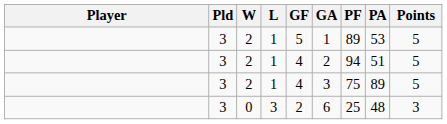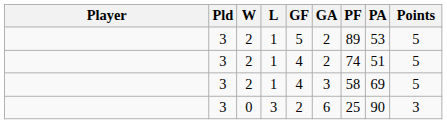(327, 38) 1 -> (327, 38) 2
(353, 61) 94 -> (353, 61) 74
(353, 84) 75 -> (353, 84) 58
(378, 84) 89 -> (378, 84) 69
(378, 107) 48 -> (378, 107) 90
